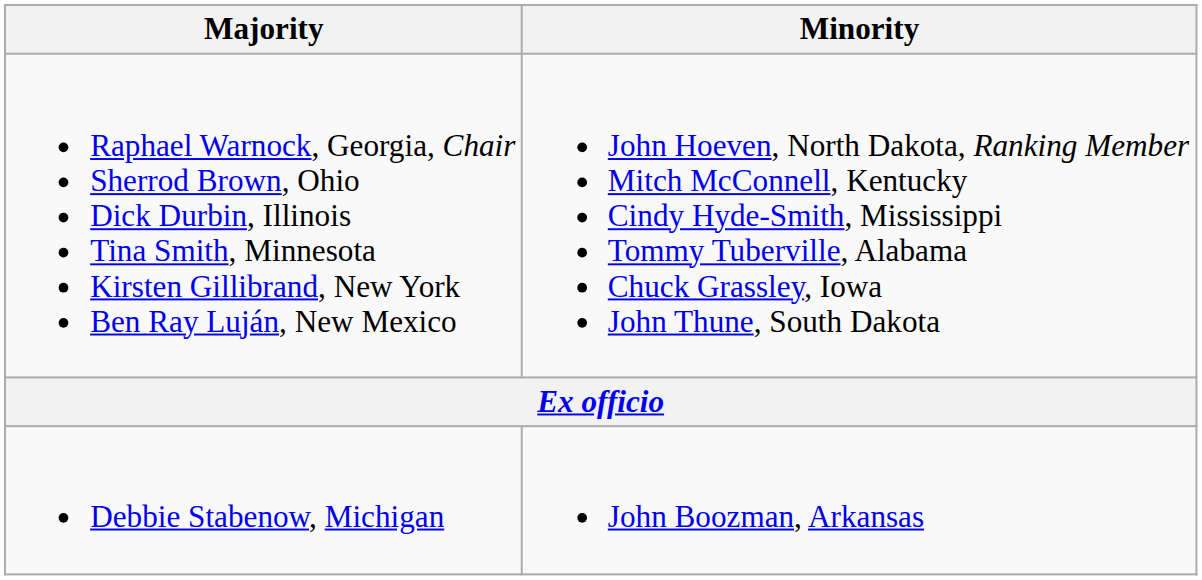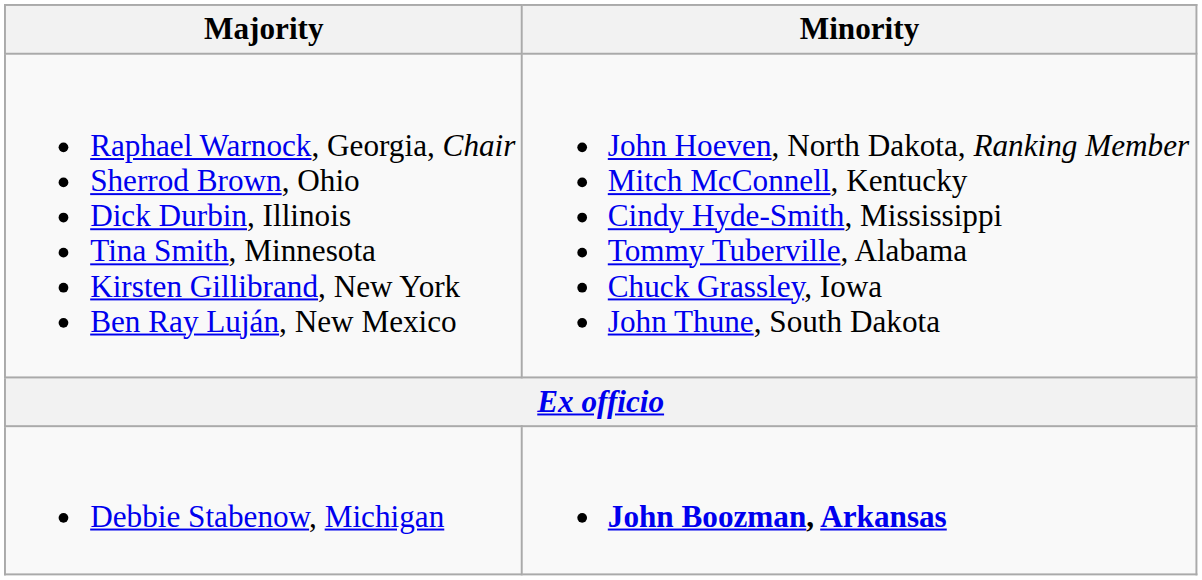(860, 517) normal -> (860, 517) bold
